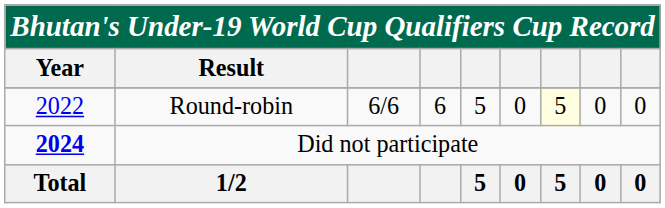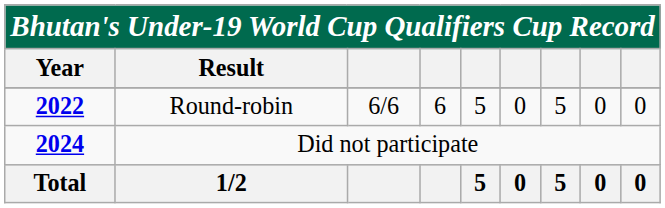(60, 106) normal -> (60, 106) bold
(560, 106) lightyellow background -> (560, 106) no background
